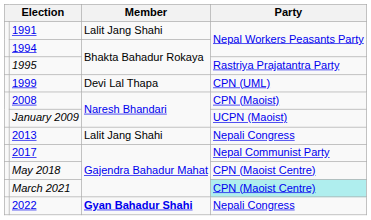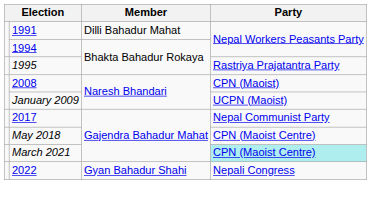(123, 30) Lalit Jang Shahi -> (132, 30) Dilli Bahadur Mahat
- row: (24, 83)
- row: (24, 135)
(138, 205) bold -> (135, 170) normal
